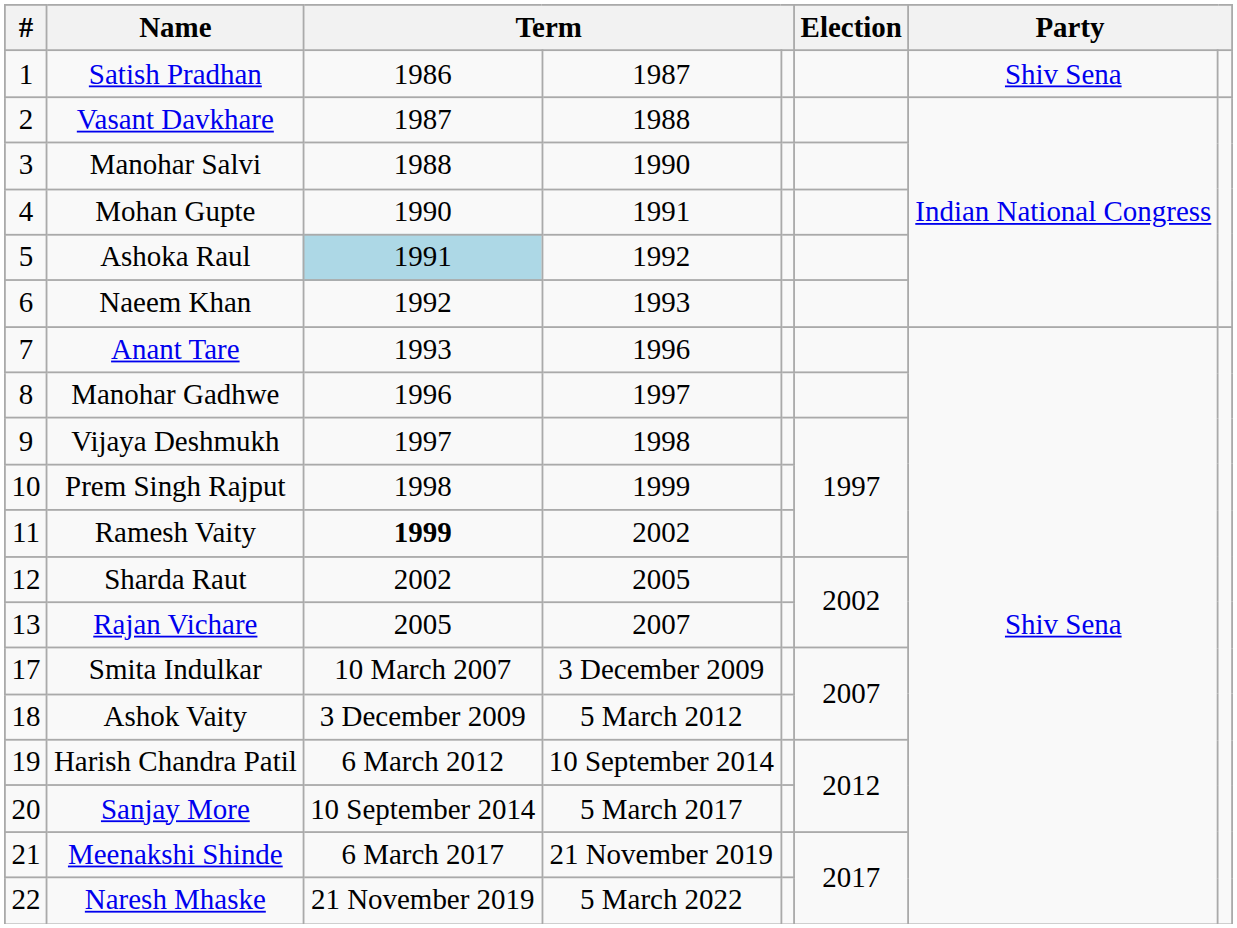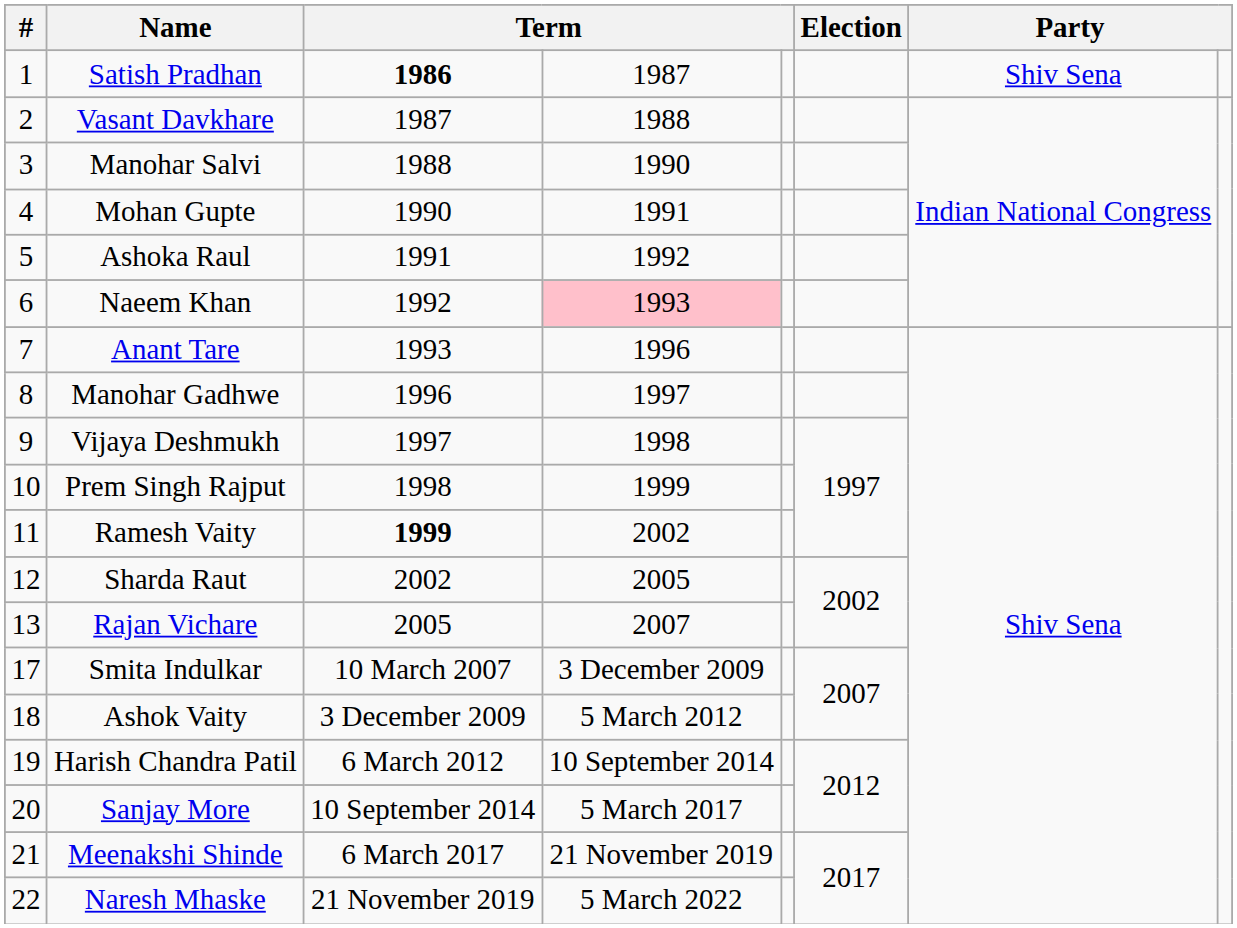(423, 73) normal -> (423, 73) bold
(423, 257) lightblue background -> (423, 257) no background
(661, 303) no background -> (661, 303) pink background
